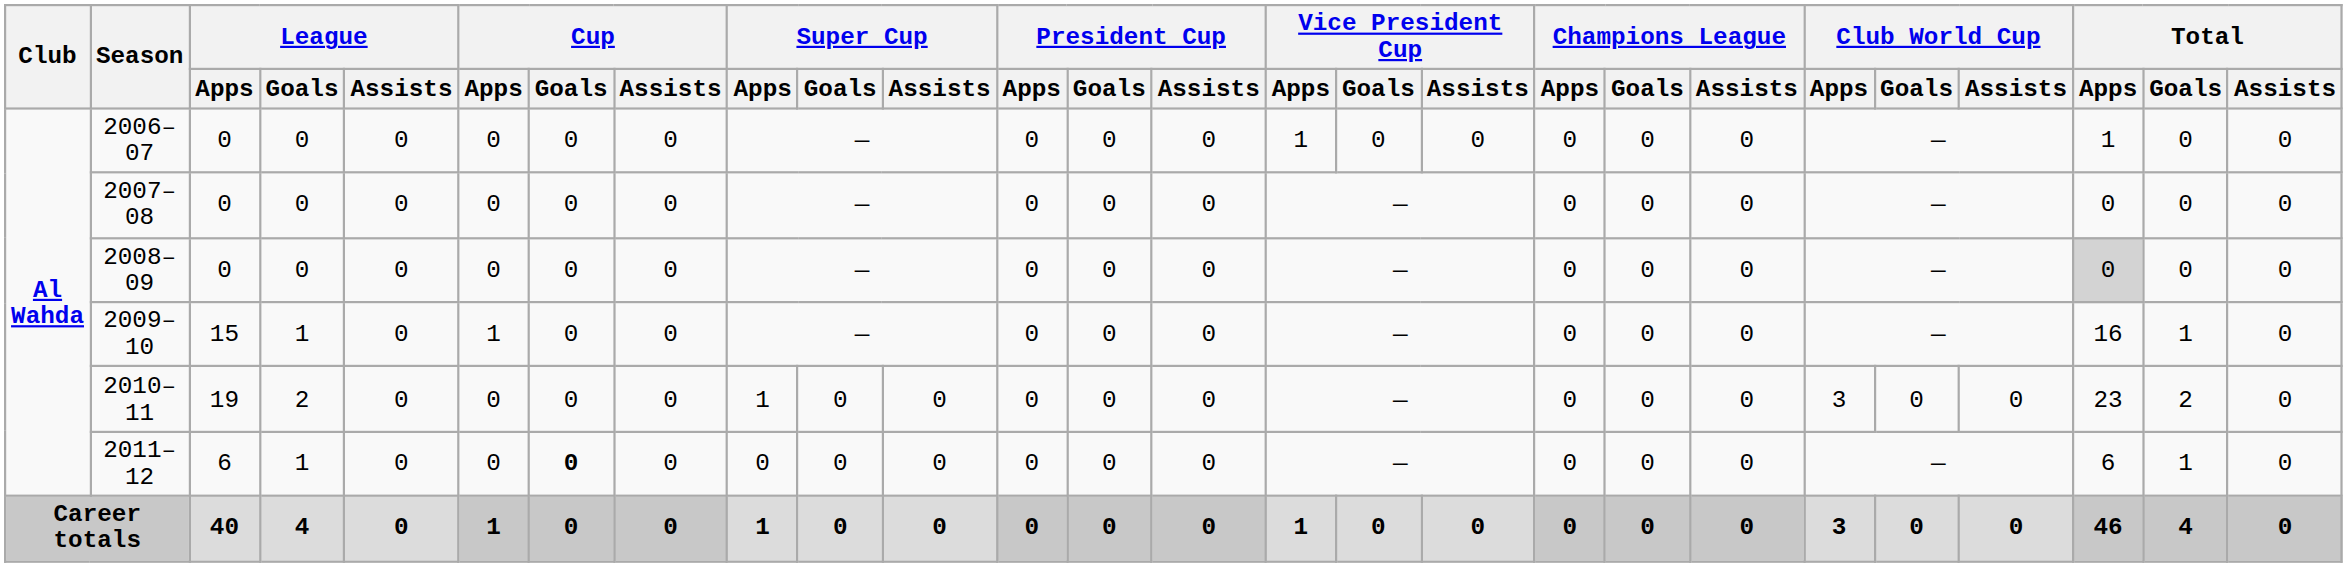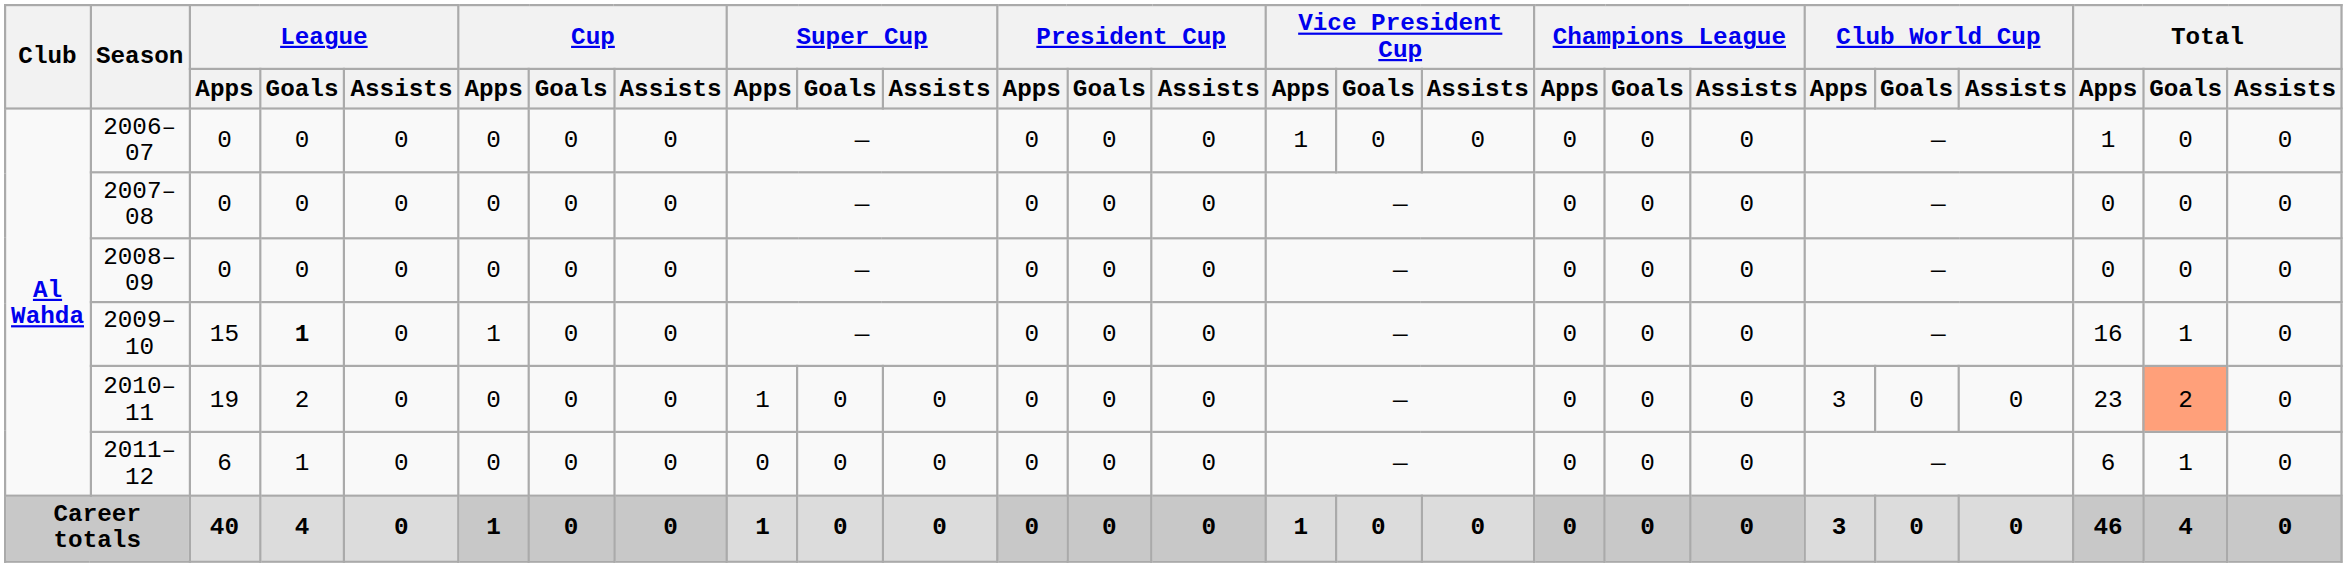(2108, 270) lightgrey background -> (2108, 270) no background
(302, 335) normal -> (302, 335) bold
(2186, 399) no background -> (2186, 399) lightsalmon background
(571, 464) bold -> (571, 464) normal
